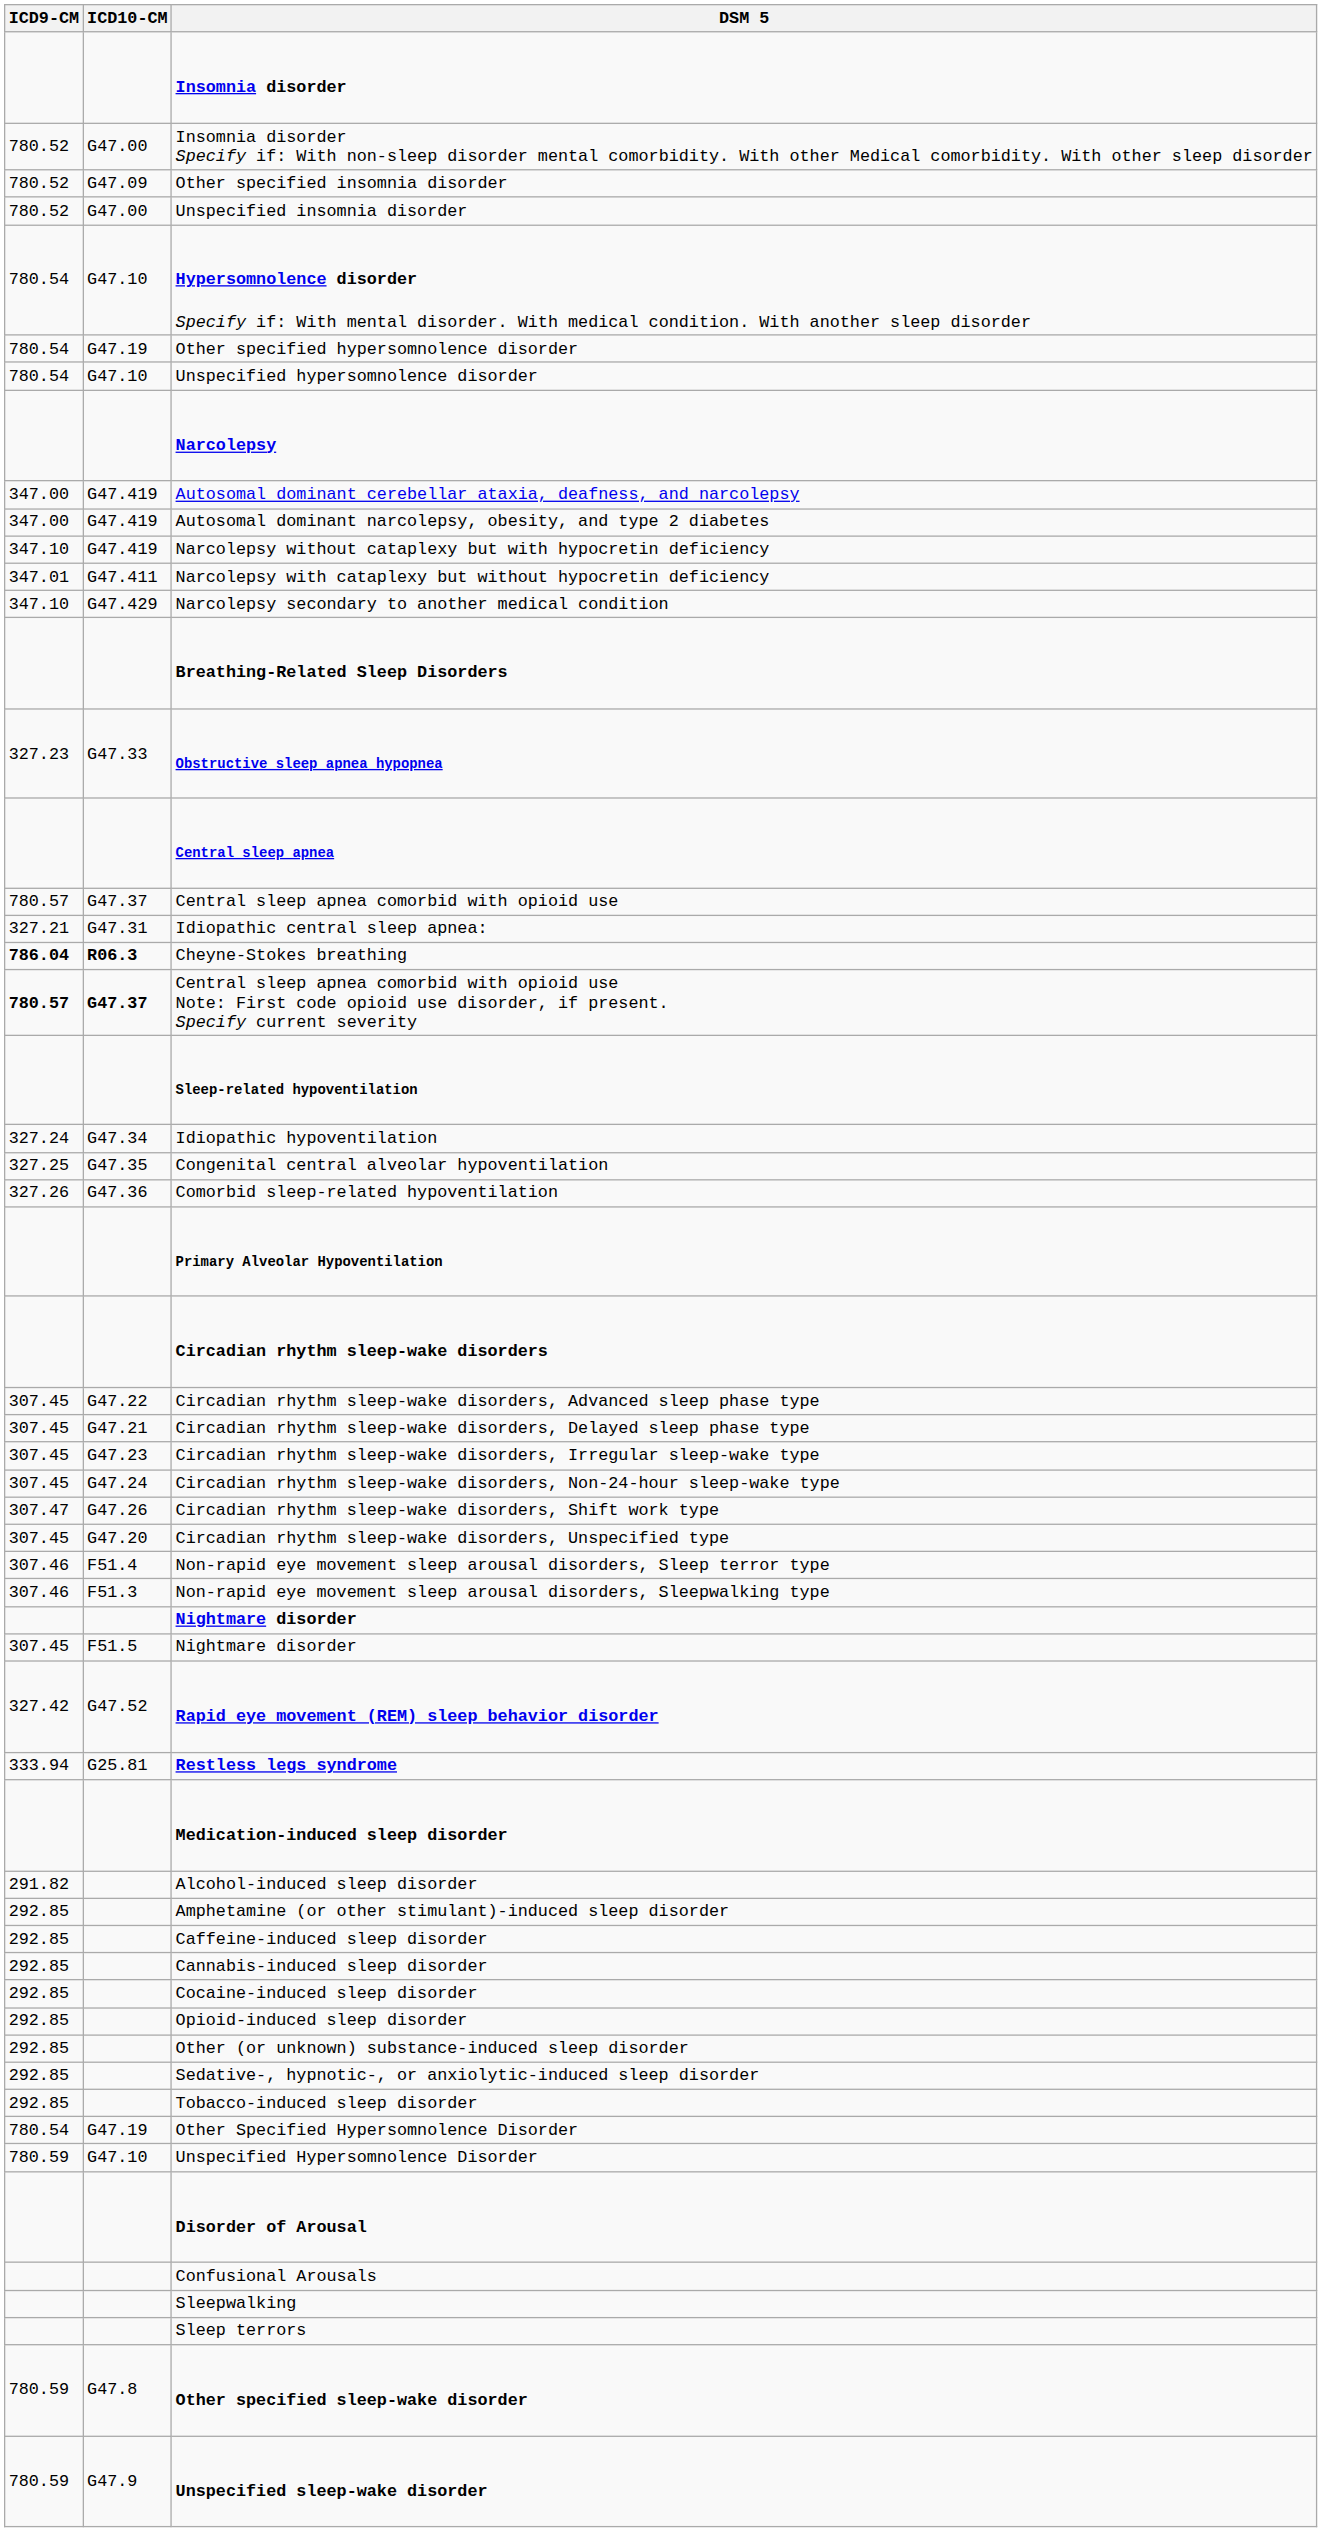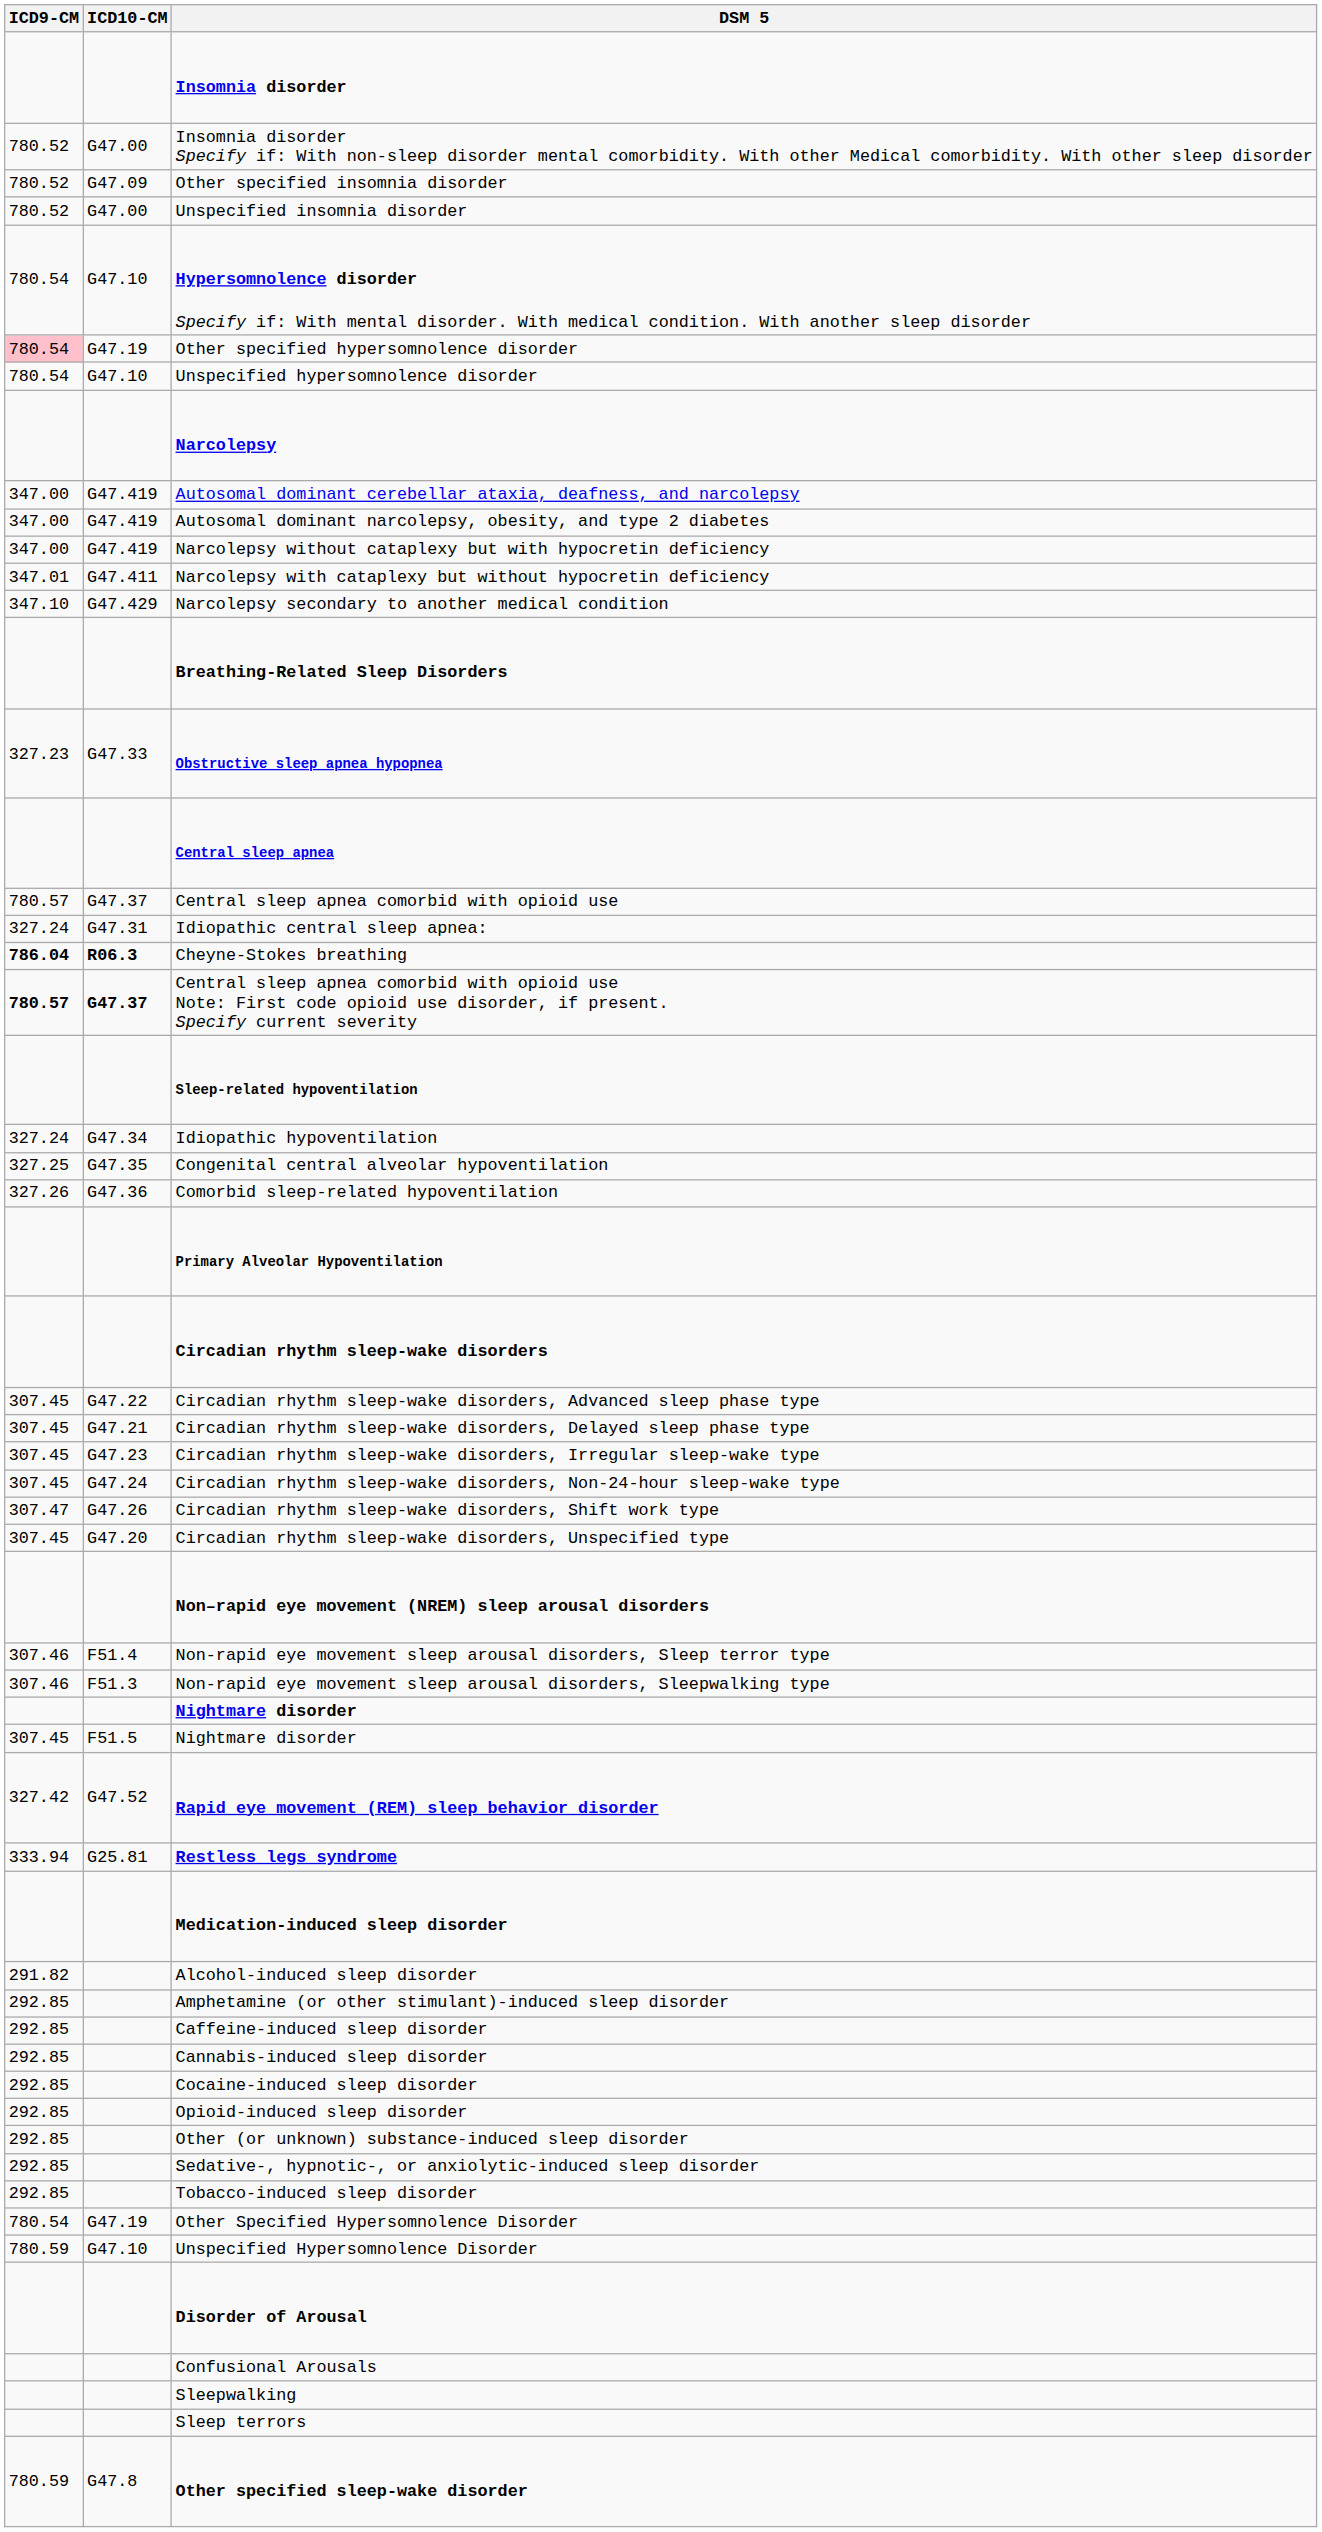(39, 349) no background -> (39, 349) pink background
(39, 549) 347.10 -> (39, 549) 347.00
(39, 929) 327.21 -> (39, 929) 327.24
+ row: (127, 1597)
- row: (112, 2482)
